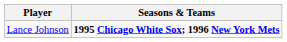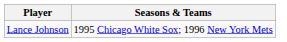(177, 29) bold -> (173, 29) normal
